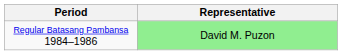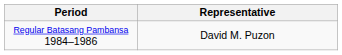(237, 35) lightgreen background -> (237, 35) no background
